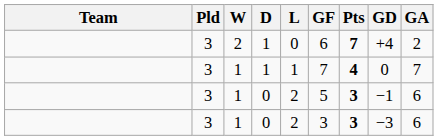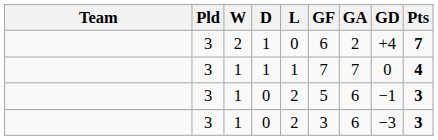columns swapped: (417, 17) <-> (354, 17)
